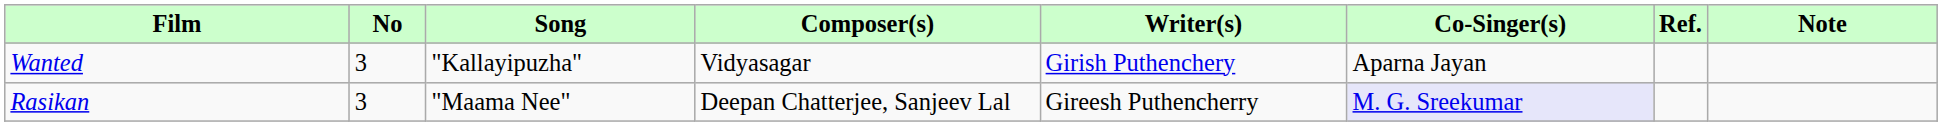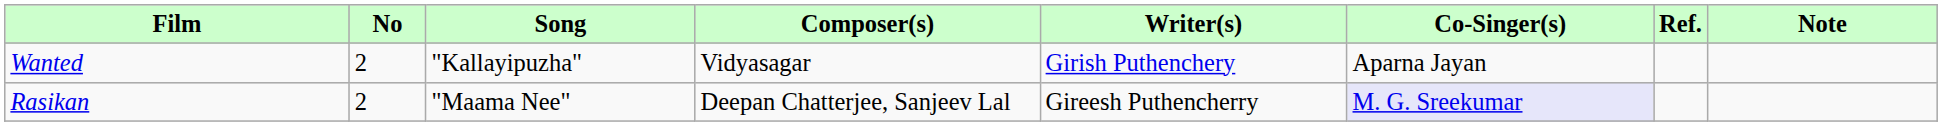(361, 62) 3 -> (361, 62) 2
(361, 101) 3 -> (361, 101) 2
